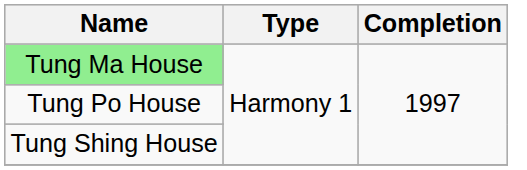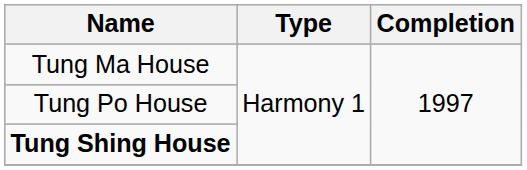(114, 64) lightgreen background -> (121, 64) no background
(114, 143) normal -> (121, 143) bold
